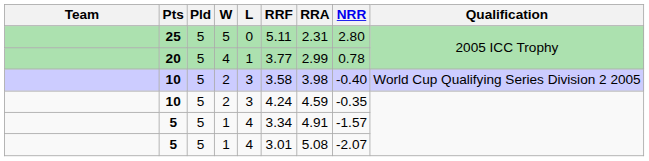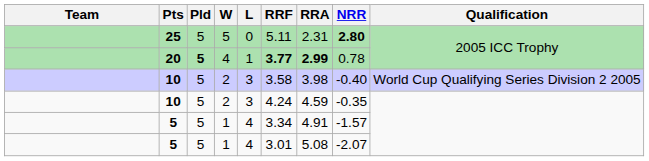(352, 36) normal -> (352, 36) bold
(201, 58) normal -> (201, 58) bold
(279, 58) normal -> (279, 58) bold
(315, 58) normal -> (315, 58) bold
